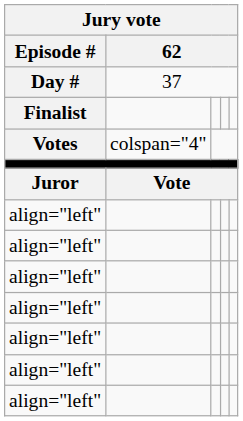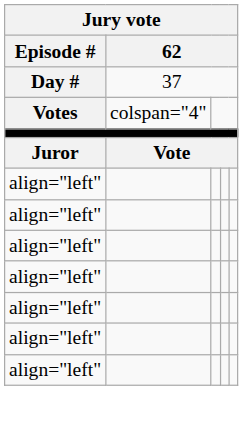- row: (55, 112)
